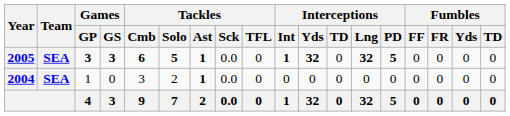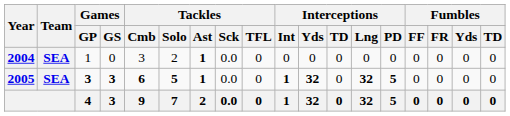rows swapped: (21, 79) <-> (21, 57)
